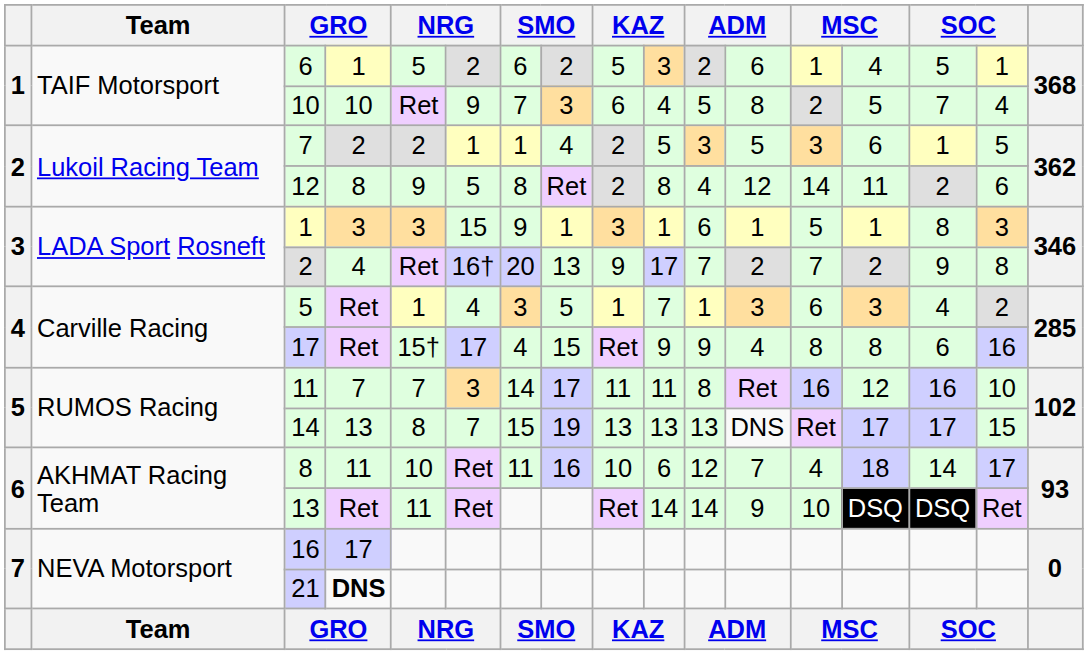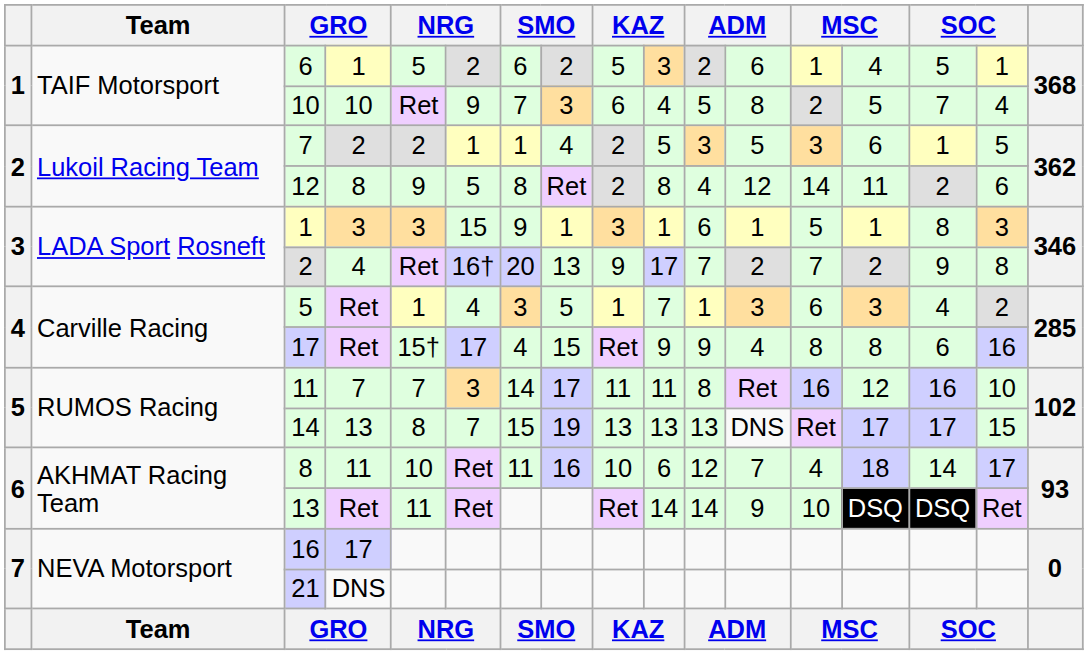(359, 589) bold -> (359, 589) normal
